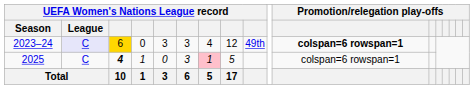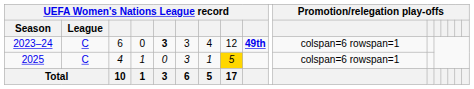(85, 44) lavender background -> (85, 44) no background
(120, 44) gold background -> (120, 44) no background
(165, 44) normal -> (165, 44) bold
(255, 44) normal -> (255, 44) bold
(350, 44) bold -> (350, 44) normal
(120, 60) bold -> (120, 60) normal
(209, 60) pink background -> (209, 60) no background
(232, 60) no background -> (231, 60) gold background
